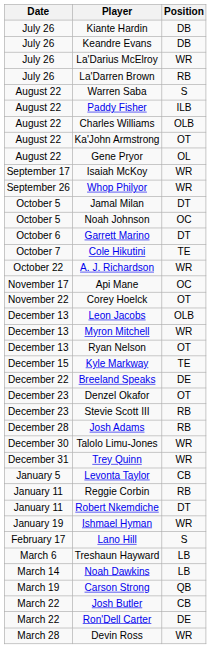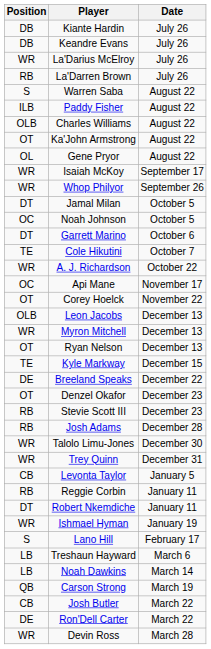columns swapped: (184, 12) <-> (38, 12)
